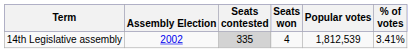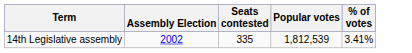- column: (287, 18)
(245, 39) lightgrey background -> (245, 39) no background
